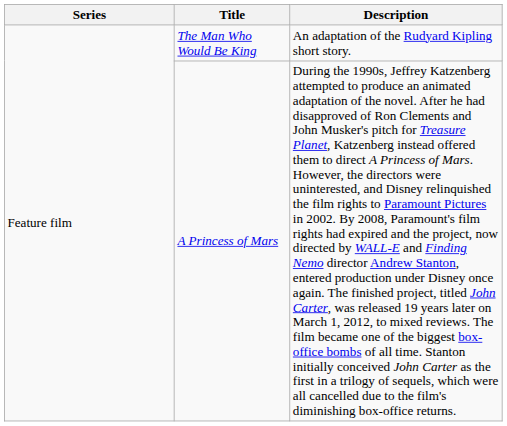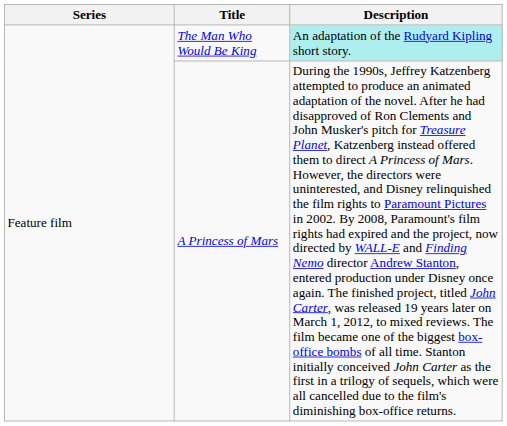(393, 43) no background -> (393, 43) paleturquoise background
